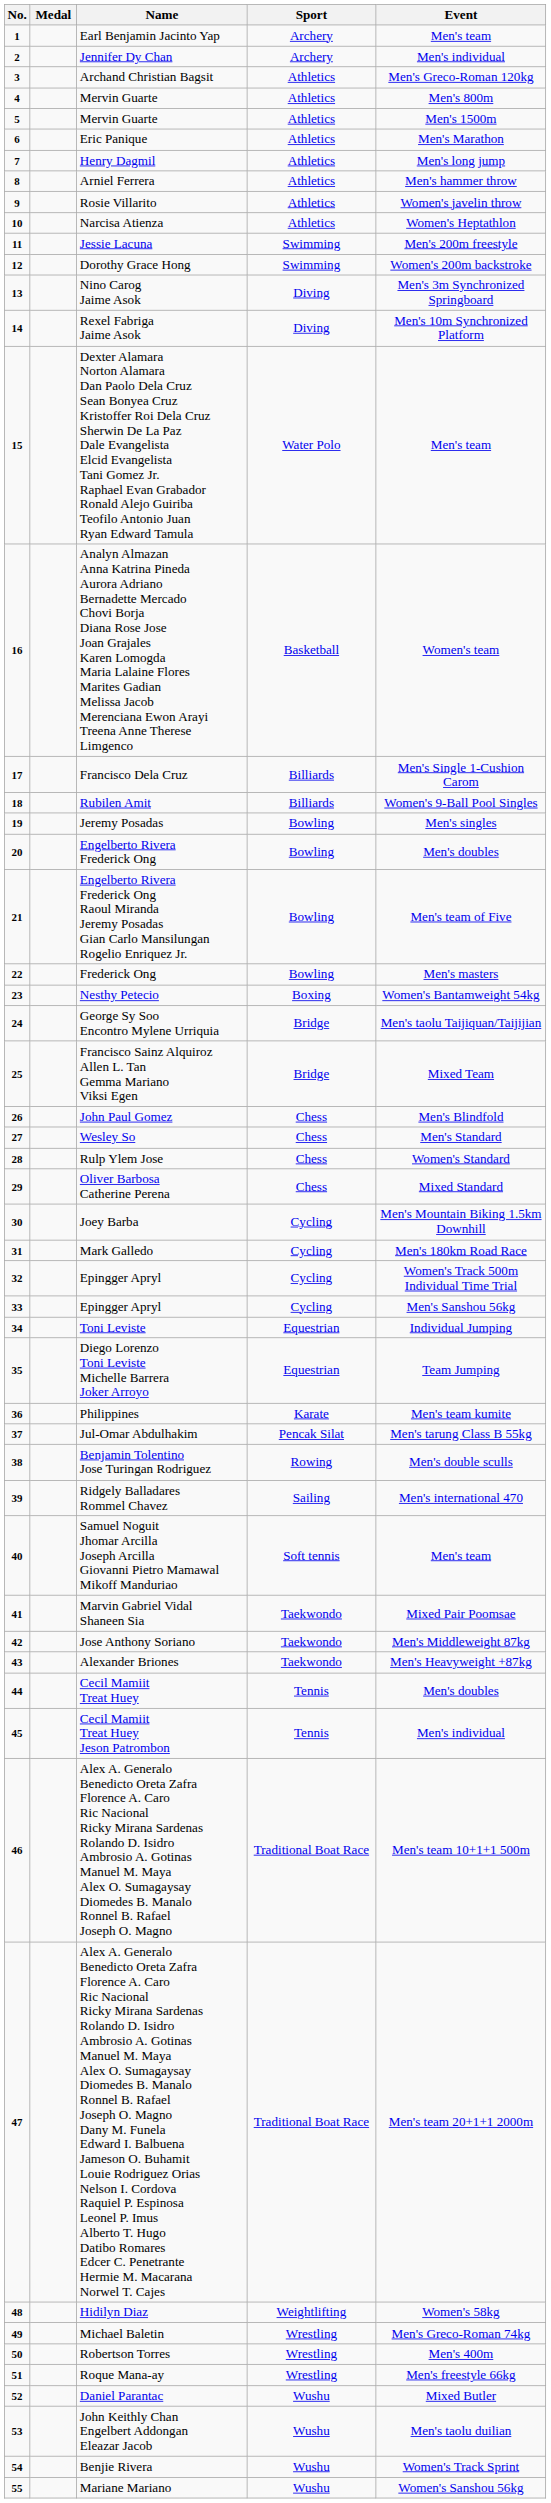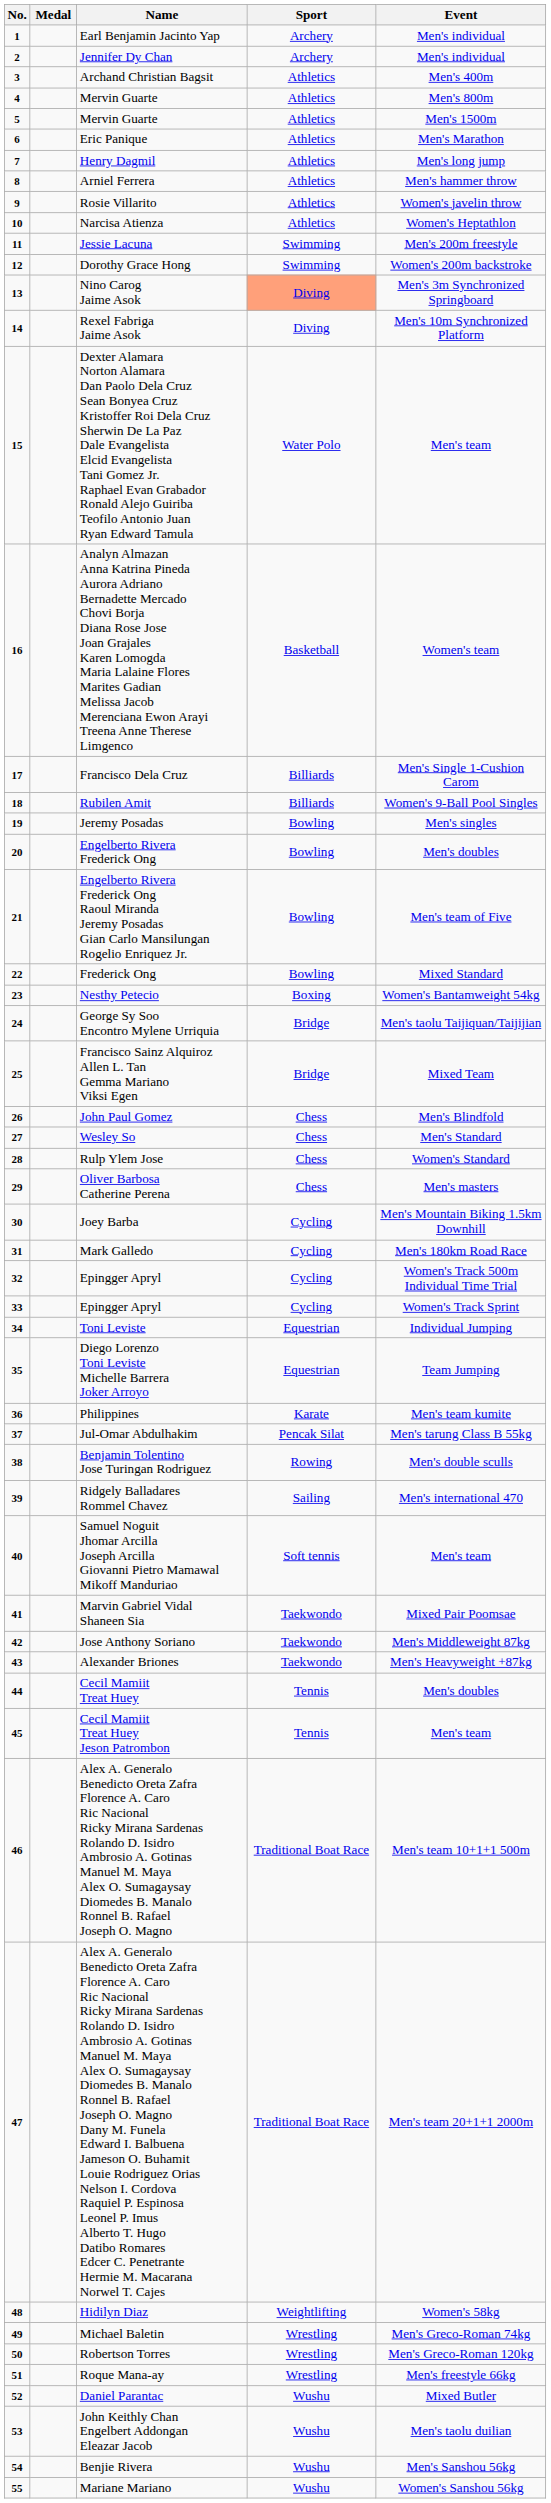(461, 35) Men's team -> (461, 35) Men's individual
(461, 77) Men's Greco-Roman 120kg -> (461, 77) Men's 400m
(311, 292) no background -> (311, 292) lightsalmon background
(461, 974) Men's masters -> (461, 974) Mixed Standard
(461, 1186) Mixed Standard -> (461, 1186) Men's masters
(461, 1306) Men's Sanshou 56kg -> (461, 1306) Women's Track Sprint
(461, 1733) Men's individual -> (461, 1733) Men's team
(461, 2354) Men's 400m -> (461, 2354) Men's Greco-Roman 120kg
(461, 2466) Women's Track Sprint -> (461, 2466) Men's Sanshou 56kg
